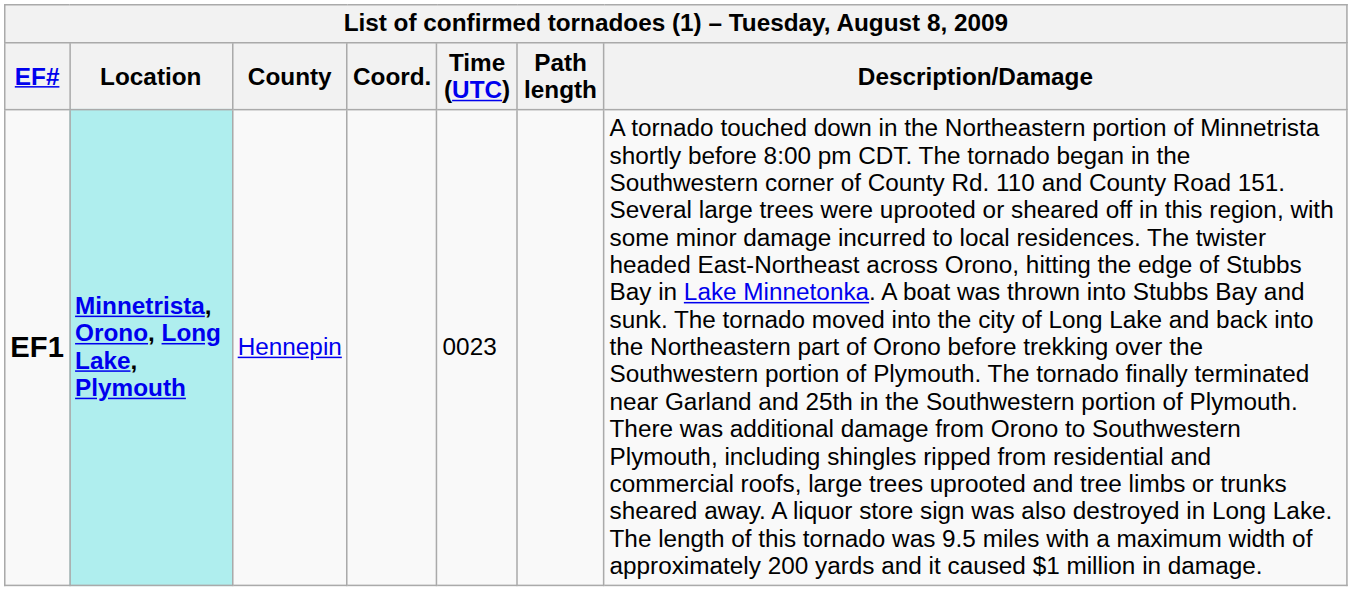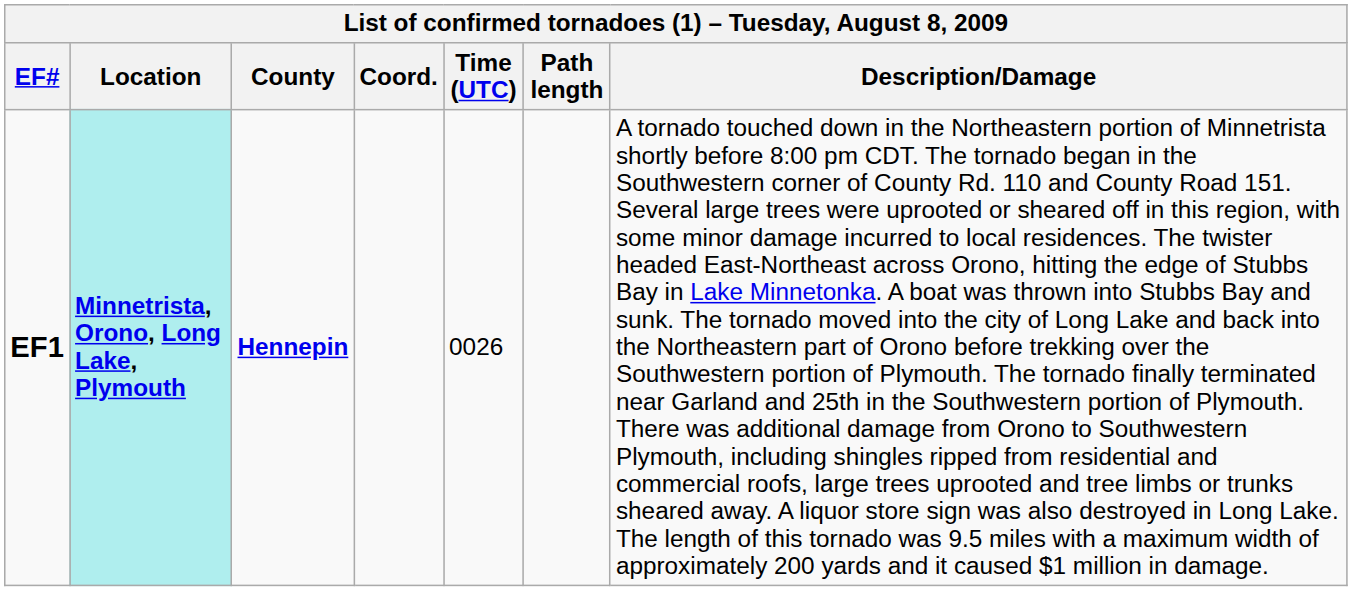(290, 347) normal -> (293, 347) bold
(470, 347) 0023 -> (476, 347) 0026
